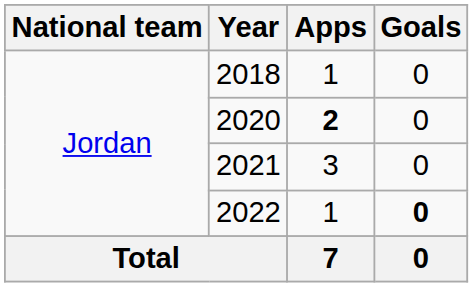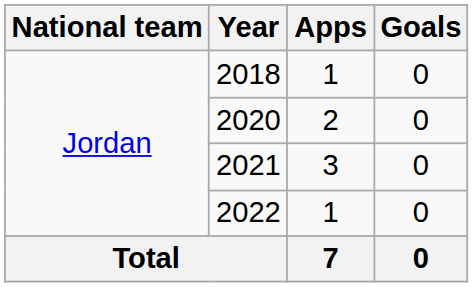(331, 119) bold -> (331, 119) normal
(421, 212) bold -> (421, 212) normal
